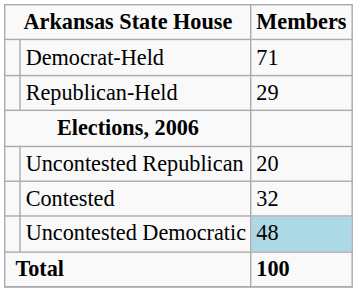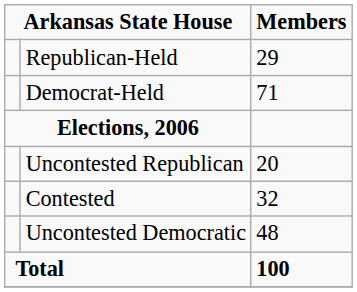rows swapped: (102, 92) <-> (95, 57)
(267, 233) lightblue background -> (267, 233) no background
